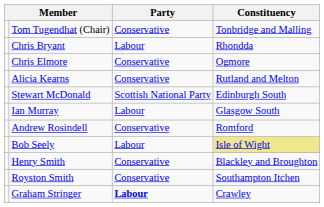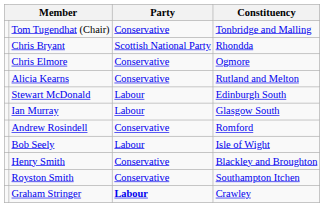(129, 45) Labour -> (163, 45) Scottish National Party
(163, 95) Scottish National Party -> (129, 95) Labour
(243, 144) khaki background -> (243, 144) no background
